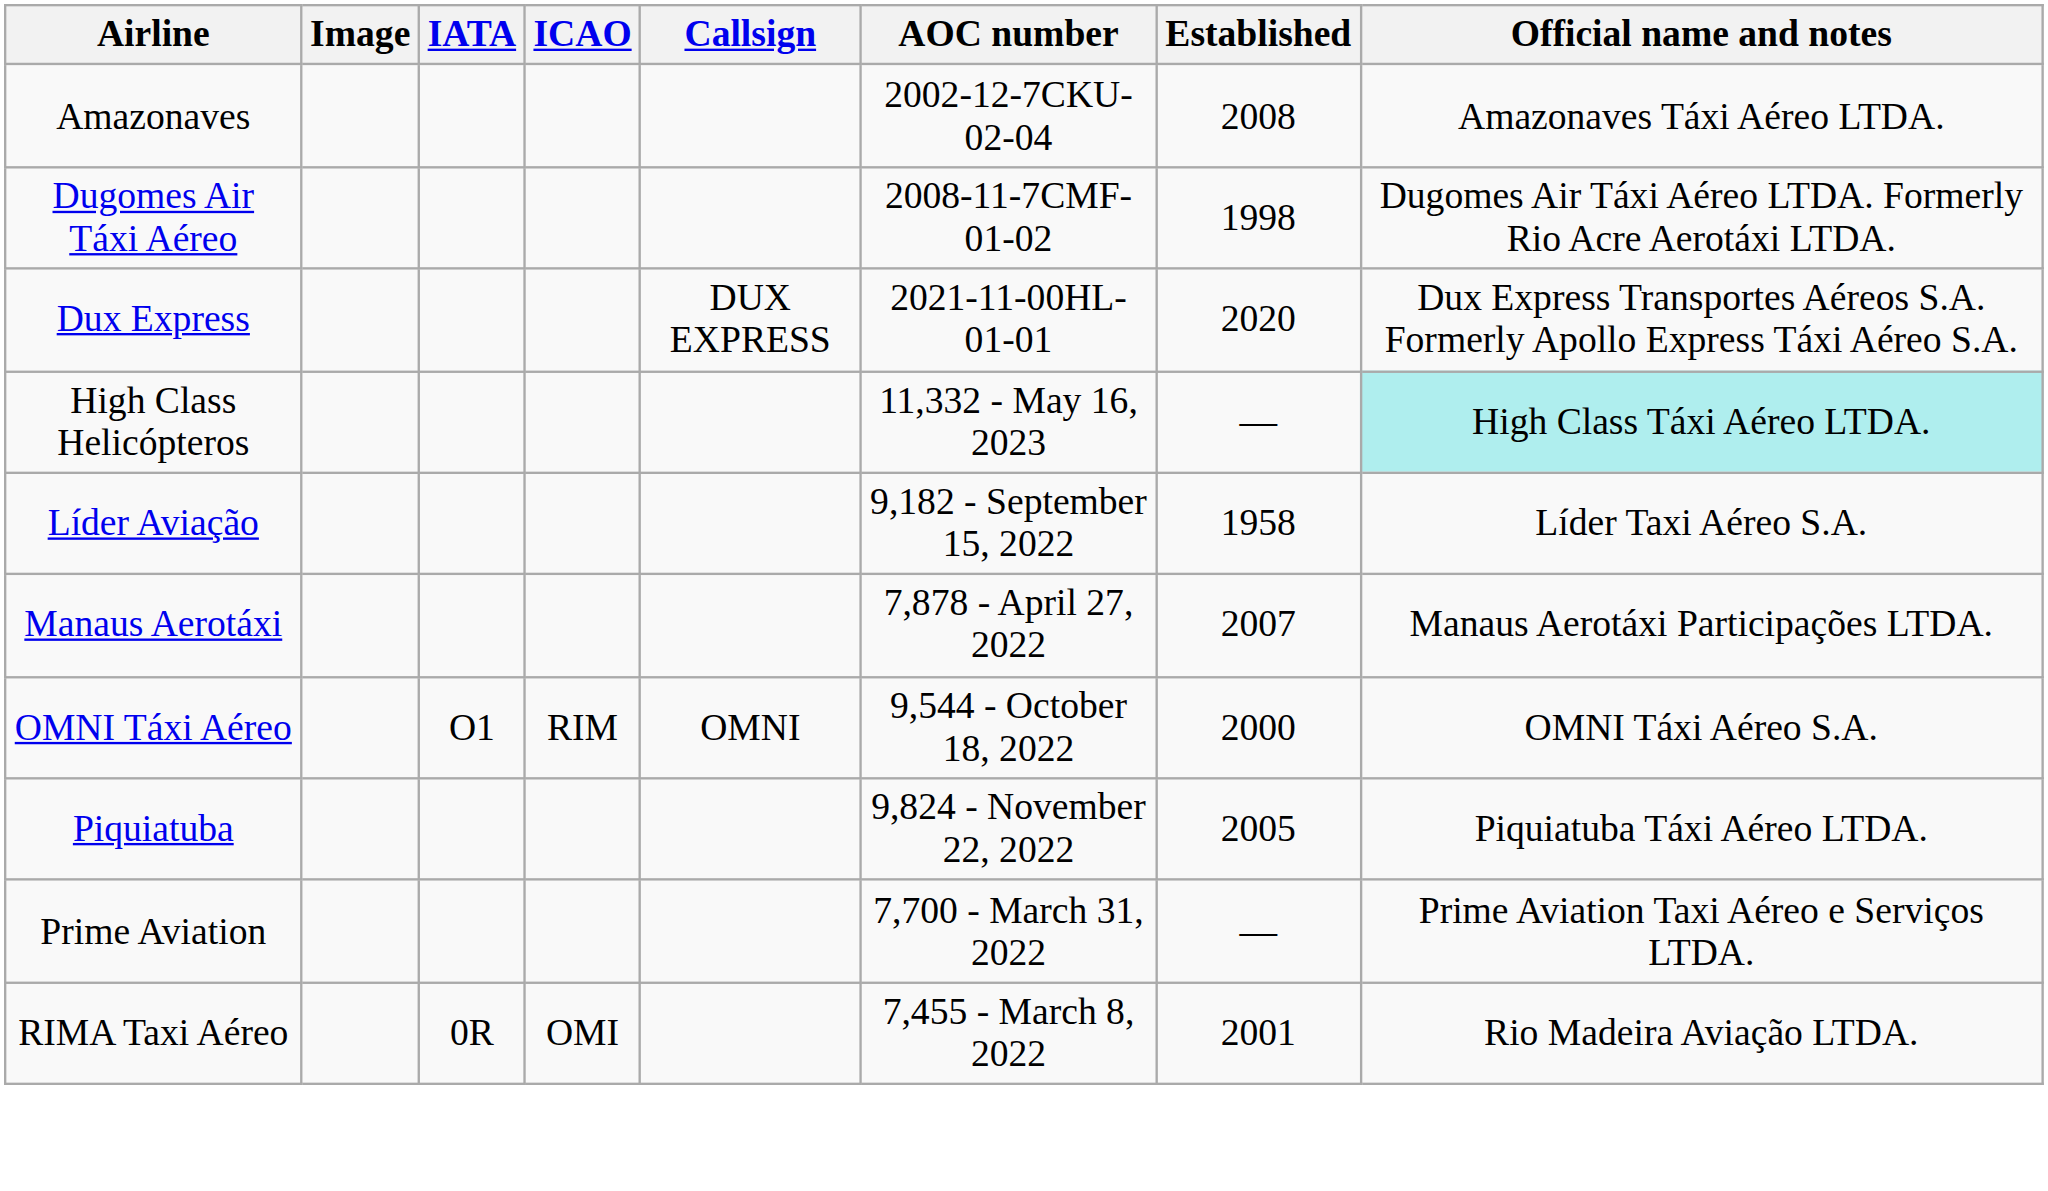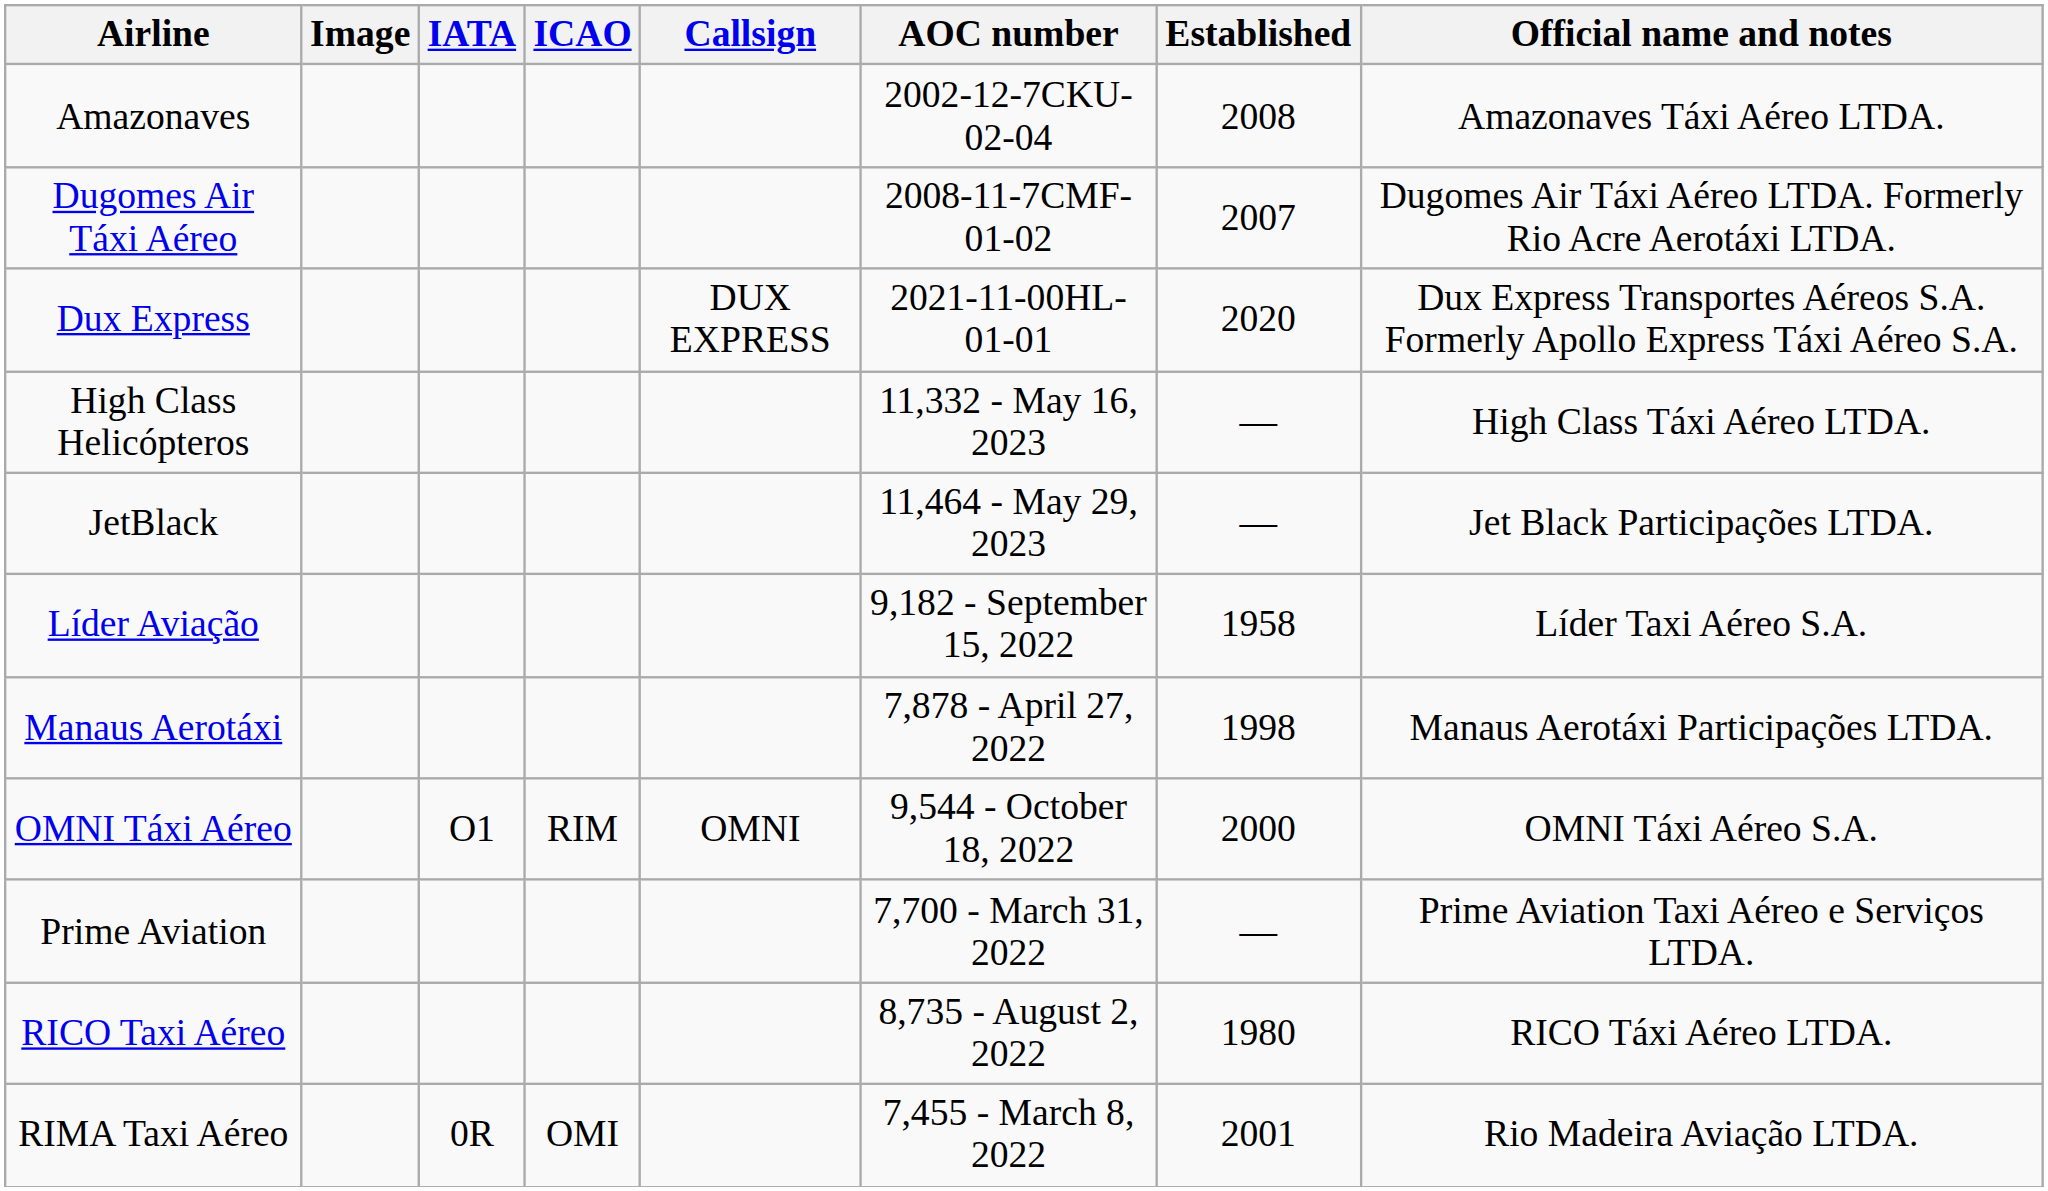(1258, 217) 1998 -> (1258, 217) 2007
(1701, 420) paleturquoise background -> (1701, 420) no background
+ row: (153, 522)
(1258, 624) 2007 -> (1258, 726) 1998
- row: (153, 828)
+ row: (153, 1032)
